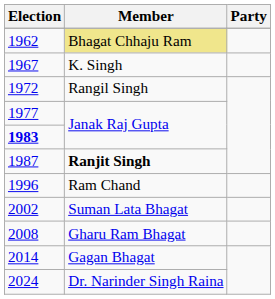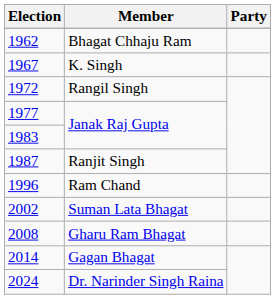(130, 40) khaki background -> (130, 40) no background
(23, 137) bold -> (23, 137) normal
(109, 161) bold -> (106, 161) normal
